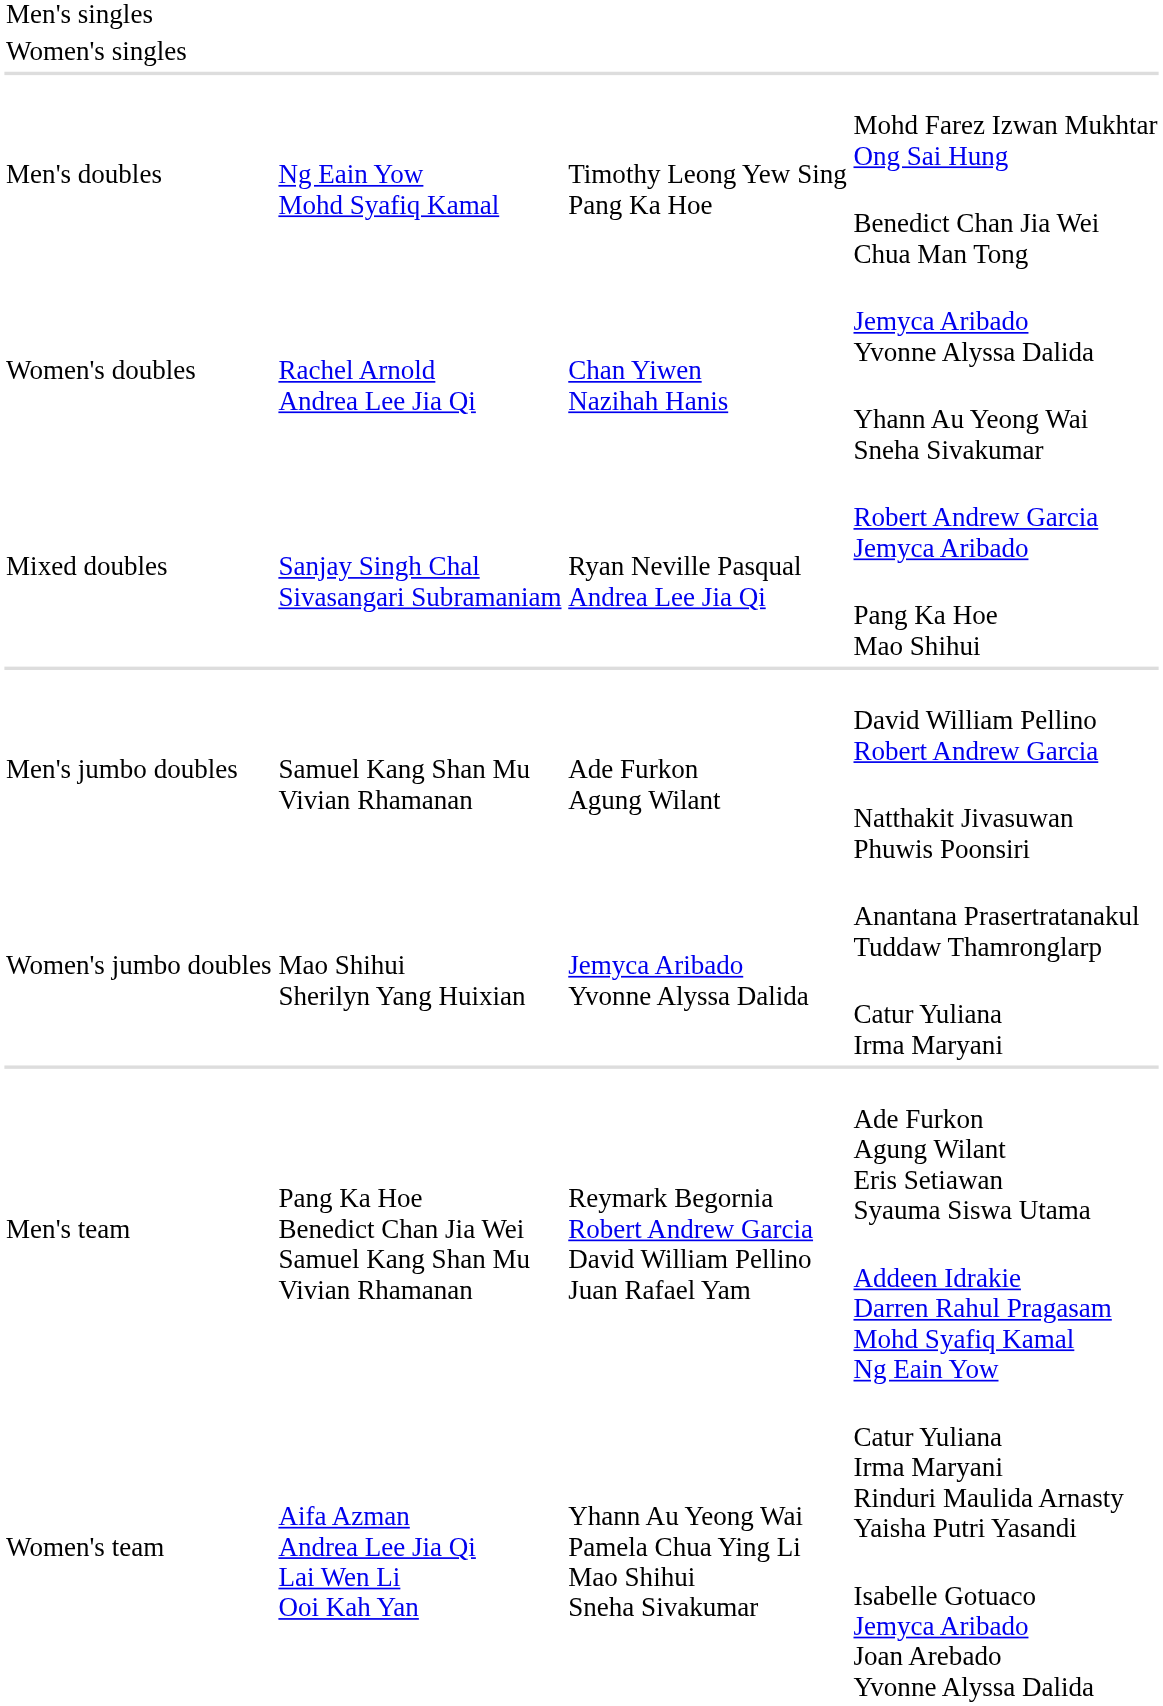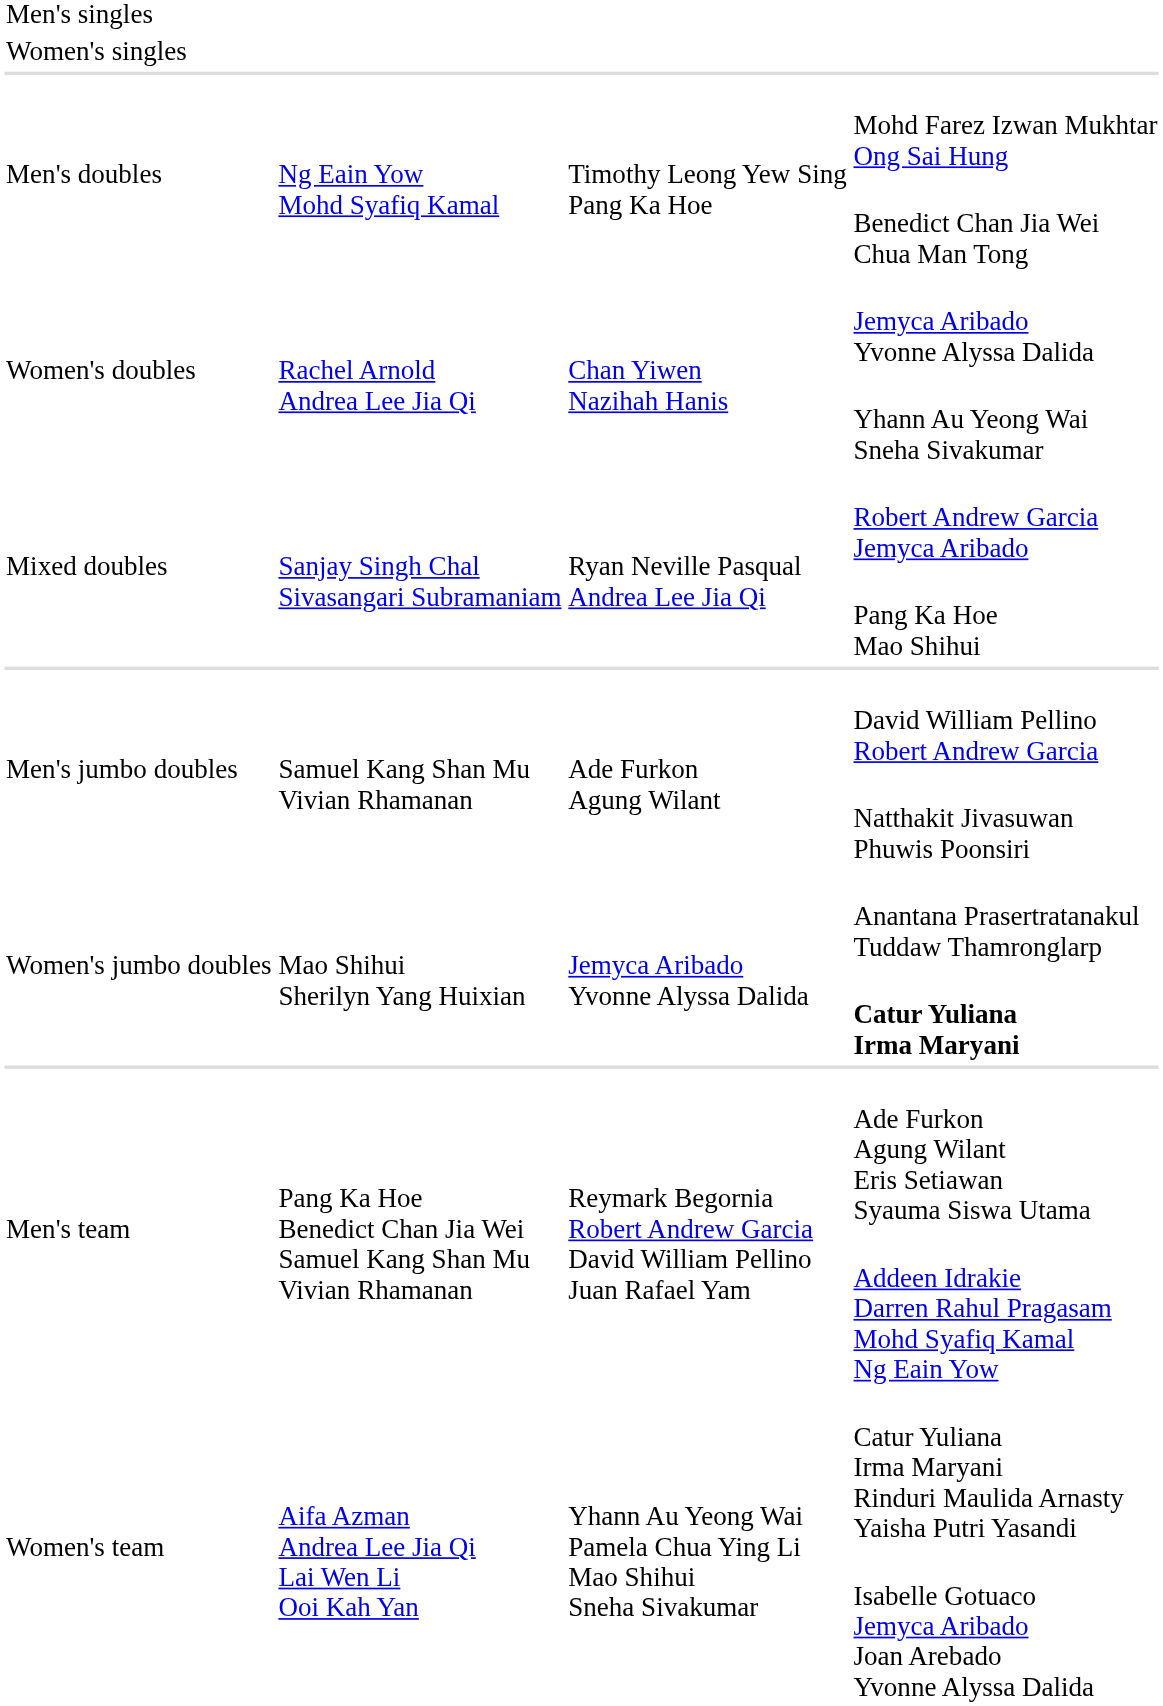(928, 1029) normal -> (936, 1029) bold
